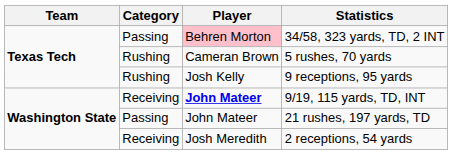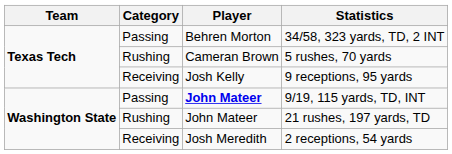(228, 36) pink background -> (228, 36) no background
(146, 77) Rushing -> (151, 77) Receiving
(151, 97) Receiving -> (145, 97) Passing
(145, 118) Passing -> (146, 118) Rushing
